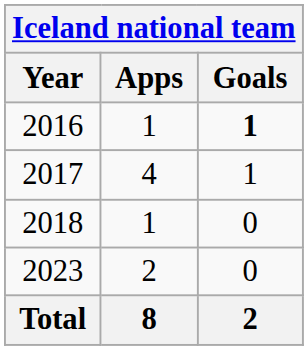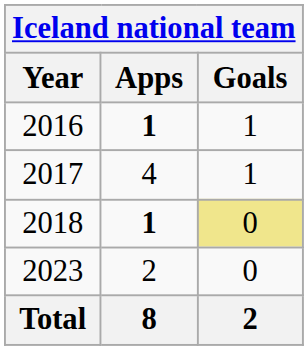(149, 125) normal -> (149, 125) bold
(250, 125) bold -> (250, 125) normal
(149, 222) normal -> (149, 222) bold
(250, 222) no background -> (250, 222) khaki background
